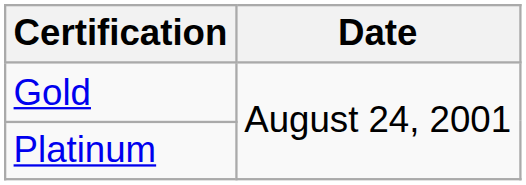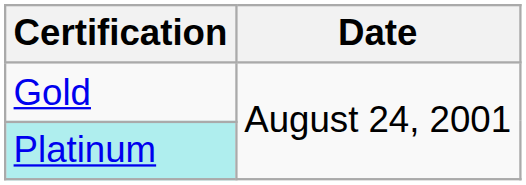(85, 149) no background -> (85, 149) paleturquoise background
